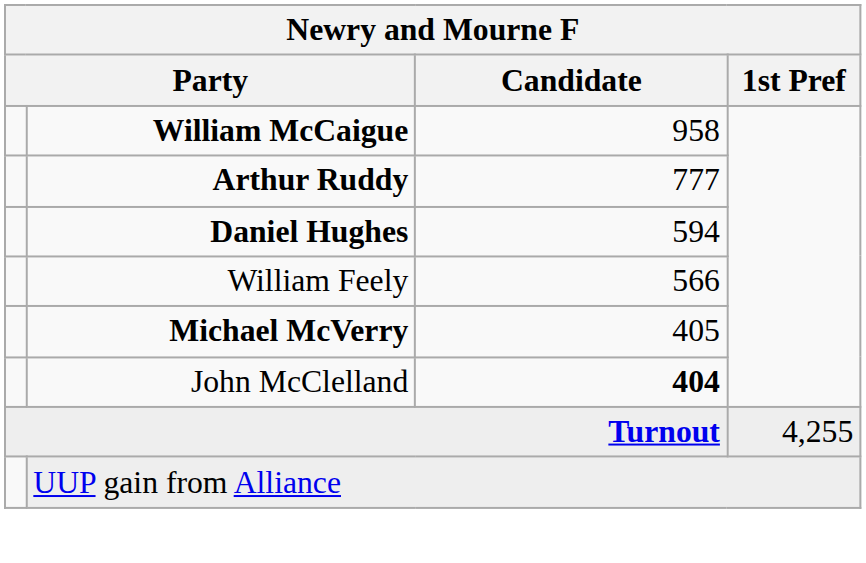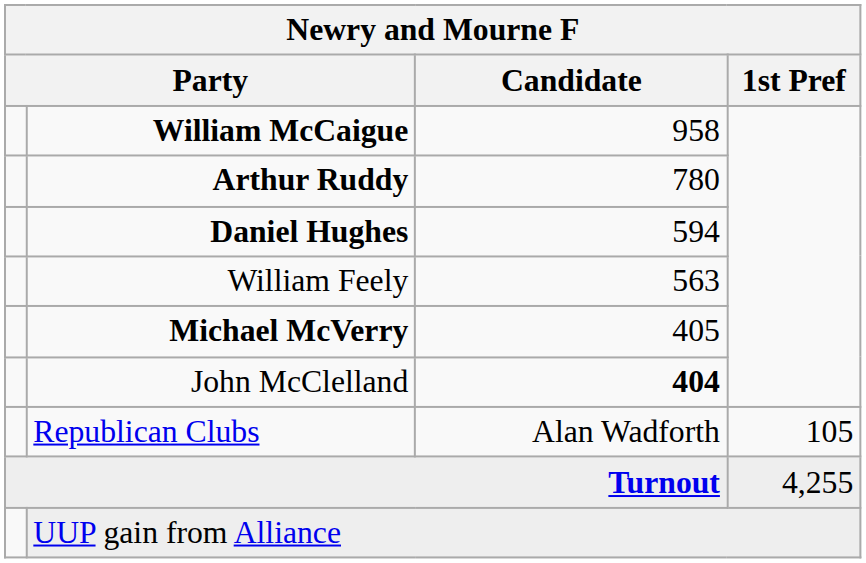(696, 180) 777 -> (696, 180) 780
(696, 280) 566 -> (696, 280) 563
+ row: (146, 431)
